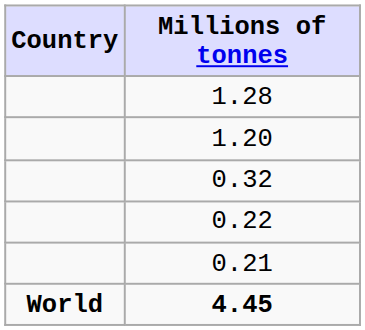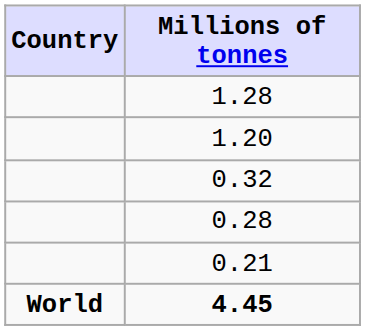+ row: (242, 222)
- row: (242, 222)
